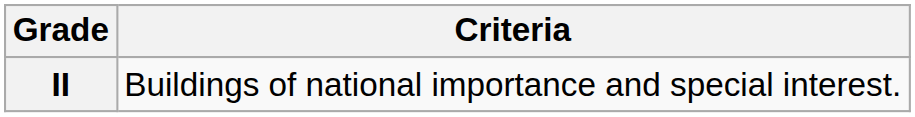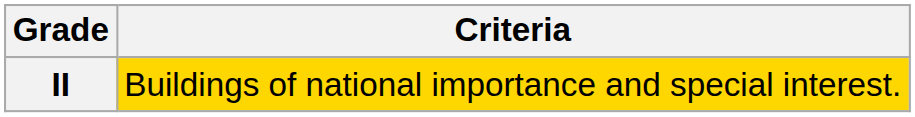(513, 83) no background -> (513, 83) gold background
